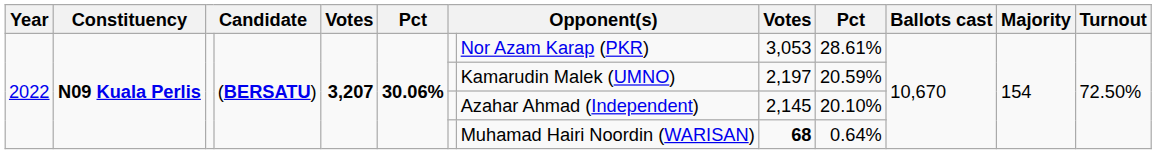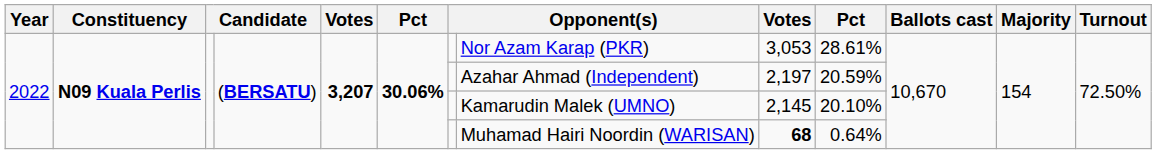(568, 77) Kamarudin Malek (UMNO) -> (580, 77) Azahar Ahmad (Independent)
(580, 106) Azahar Ahmad (Independent) -> (568, 106) Kamarudin Malek (UMNO)
